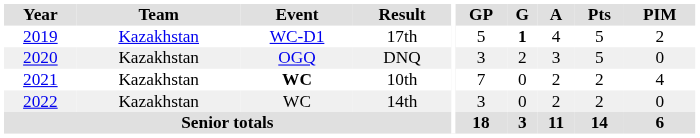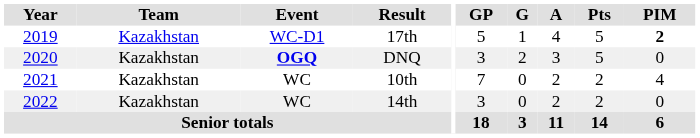(522, 36) bold -> (522, 36) normal
(660, 36) normal -> (660, 36) bold
(297, 57) normal -> (297, 57) bold
(297, 79) bold -> (297, 79) normal
